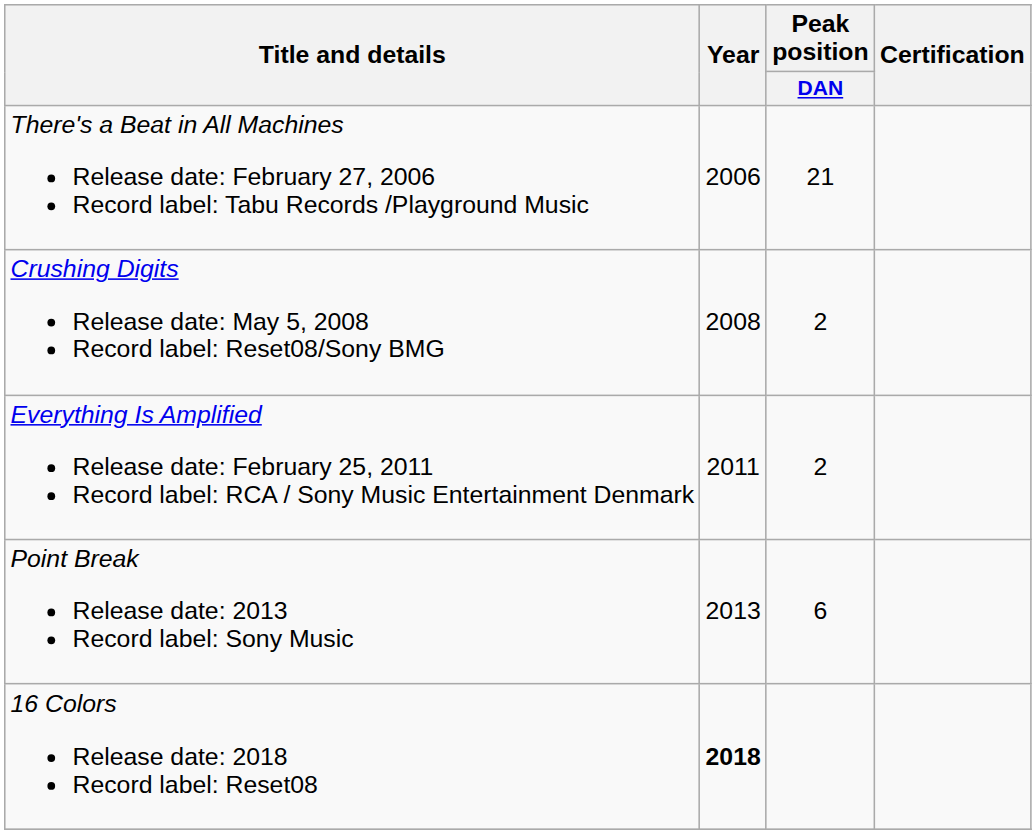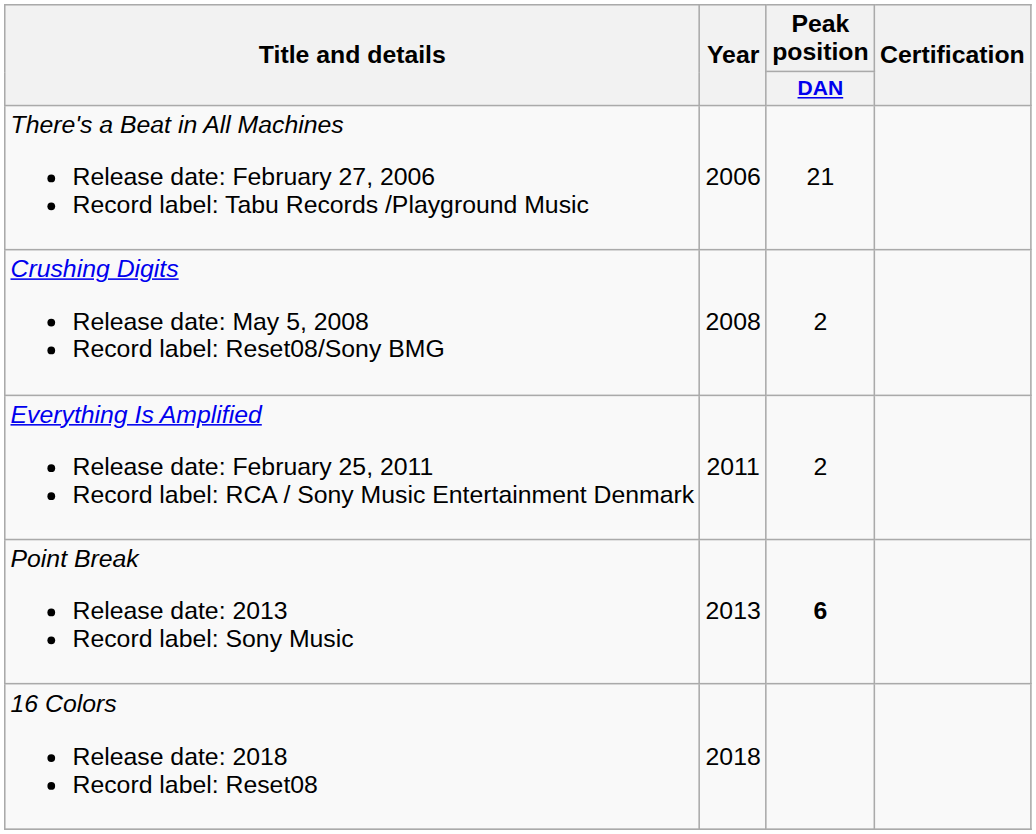(820, 611) normal -> (820, 611) bold
(733, 756) bold -> (733, 756) normal
